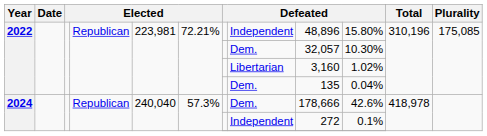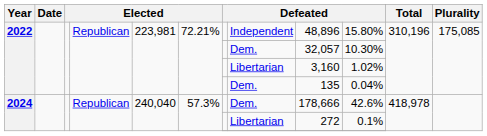(262, 121) Independent -> (257, 121) Libertarian
